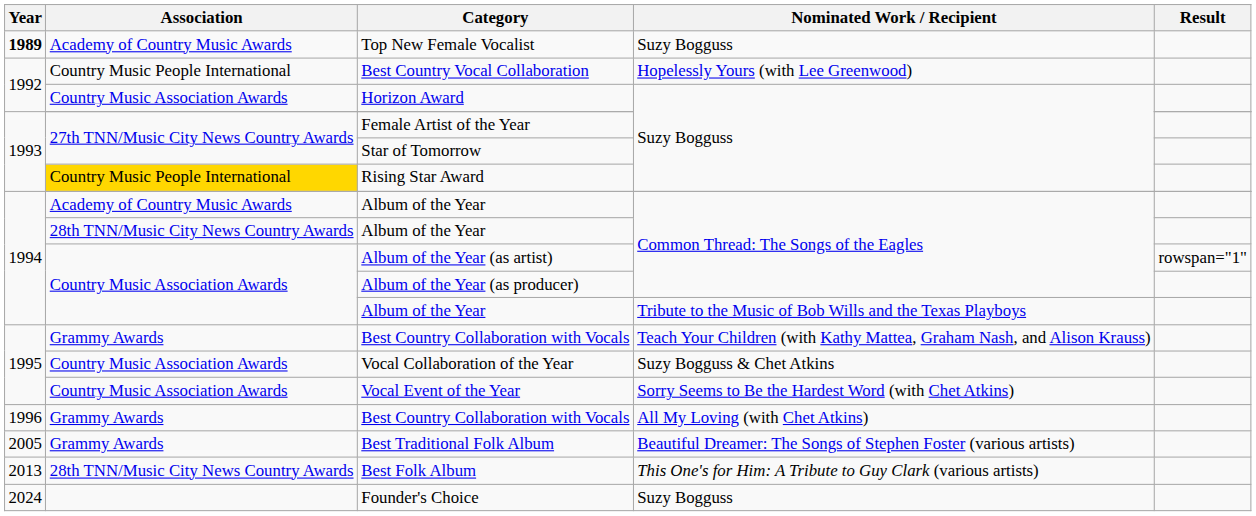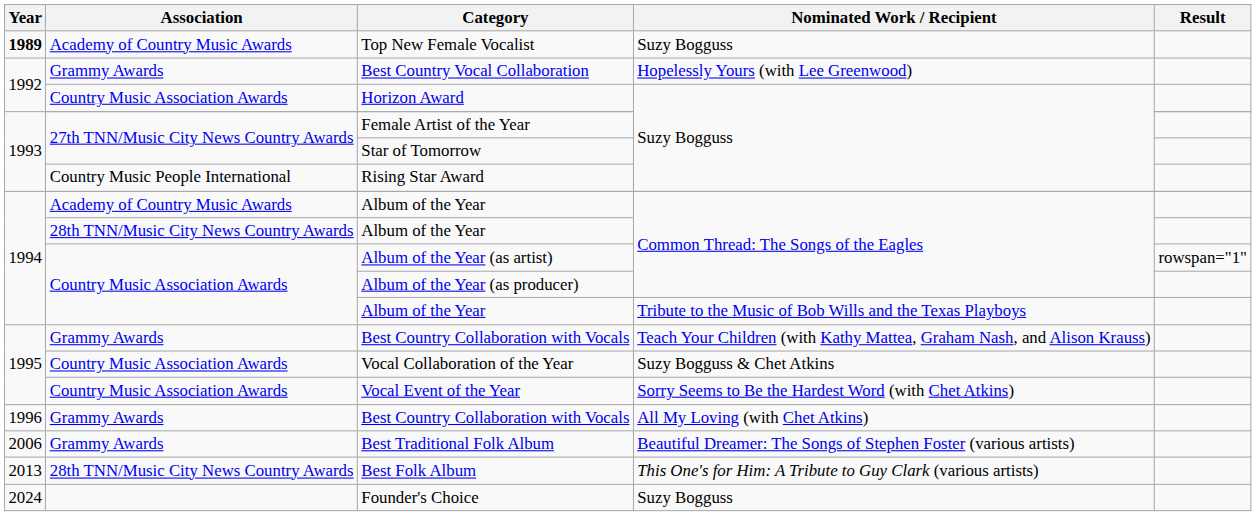(170, 71) Country Music People International -> (107, 71) Grammy Awards
(170, 177) gold background -> (170, 177) no background
(25, 444) 2005 -> (25, 444) 2006
